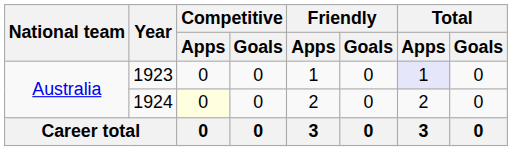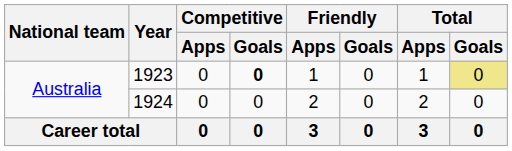(258, 74) normal -> (258, 74) bold
(423, 74) lavender background -> (423, 74) no background
(479, 74) no background -> (479, 74) khaki background
(203, 103) lightyellow background -> (203, 103) no background
